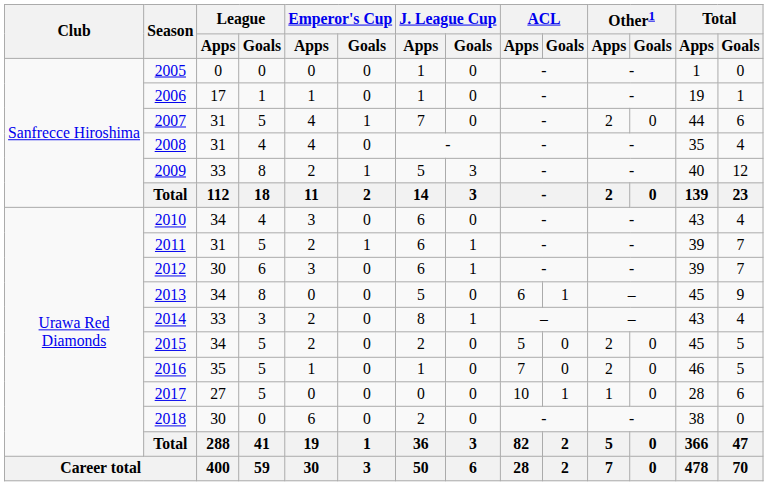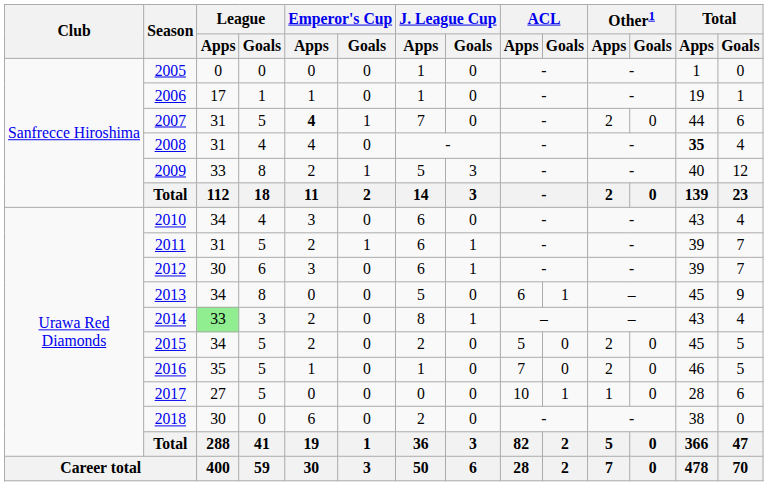(311, 120) normal -> (311, 120) bold
(696, 145) normal -> (696, 145) bold
(218, 319) no background -> (218, 319) lightgreen background
